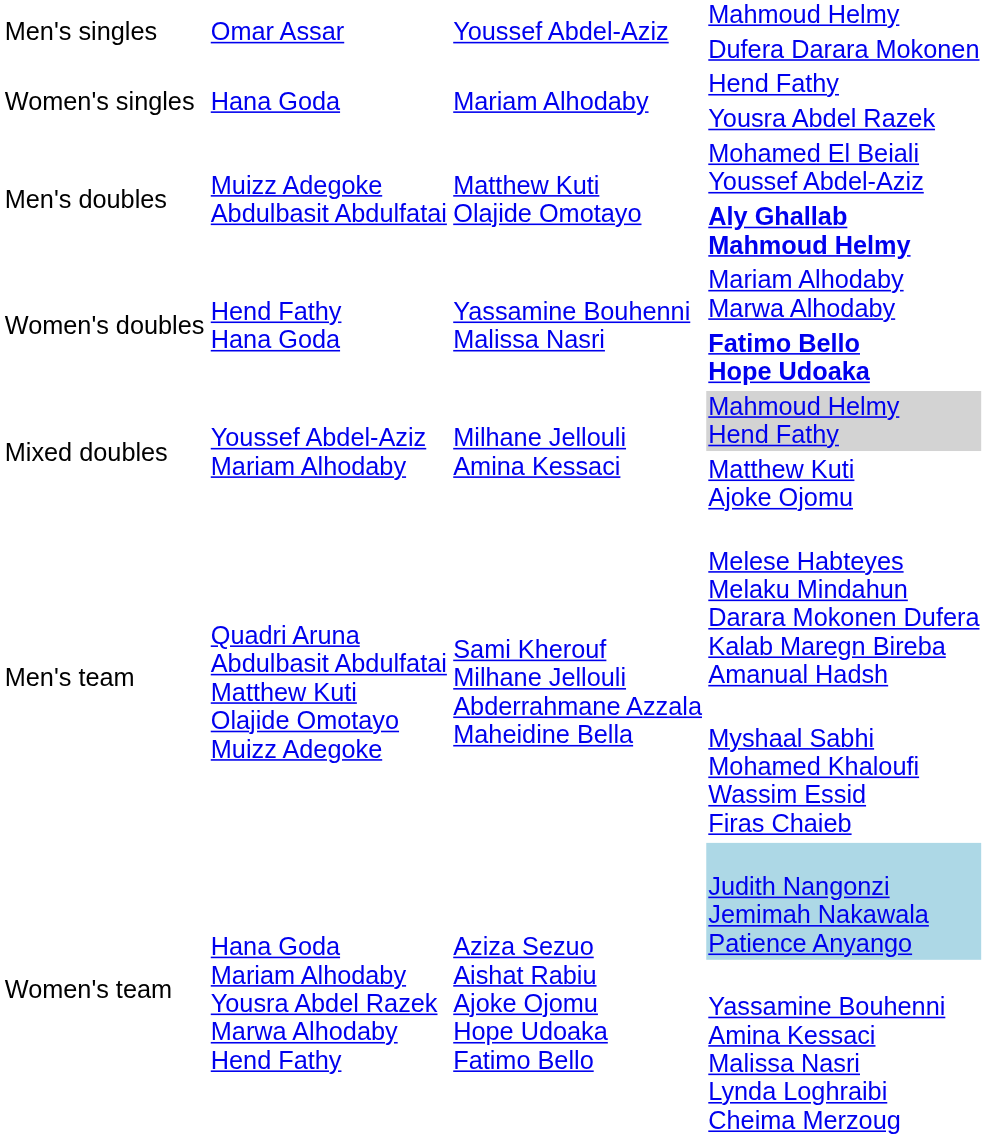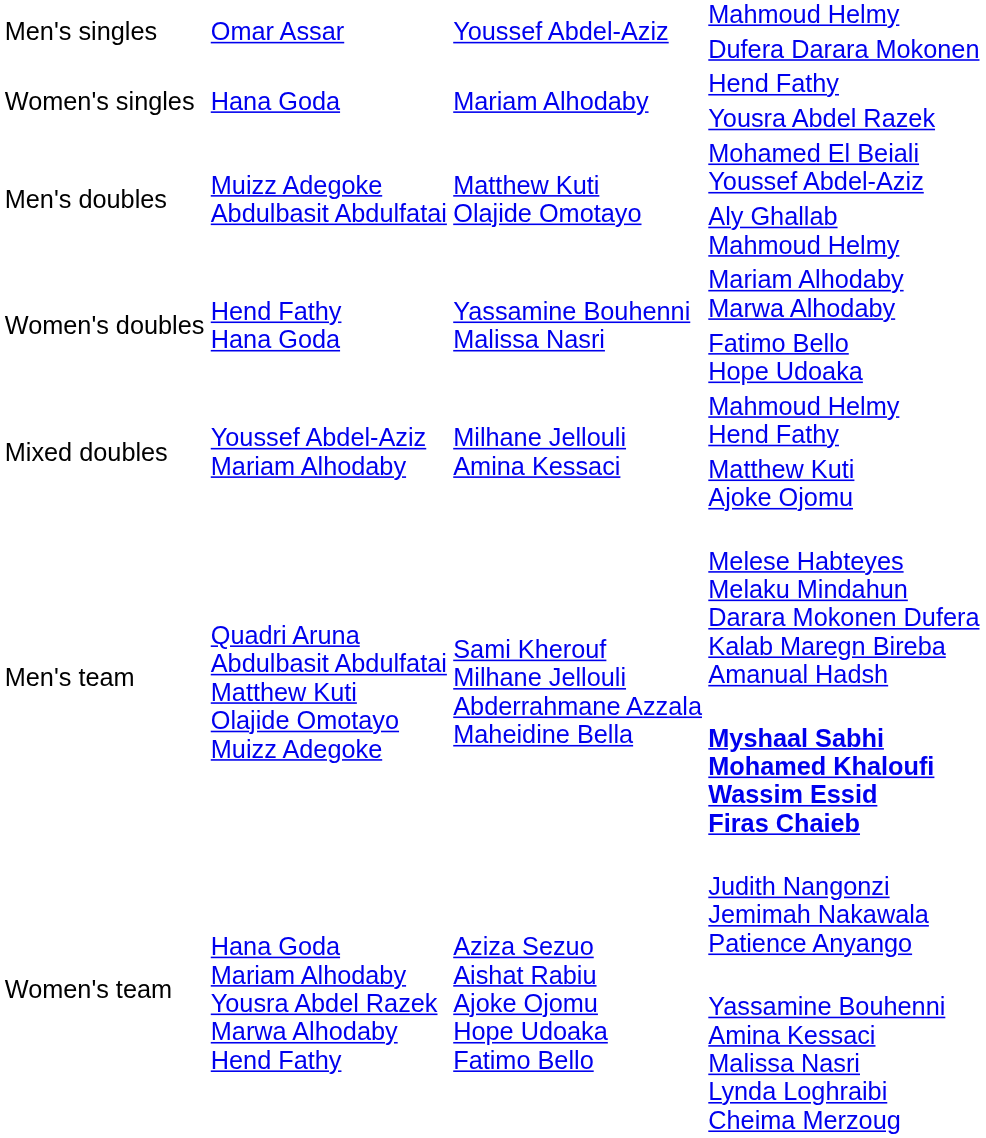(809, 231) bold -> (804, 231) normal
(789, 357) bold -> (786, 357) normal
(804, 420) lightgrey background -> (804, 420) no background
(814, 780) normal -> (821, 780) bold
(819, 915) lightblue background -> (819, 915) no background
